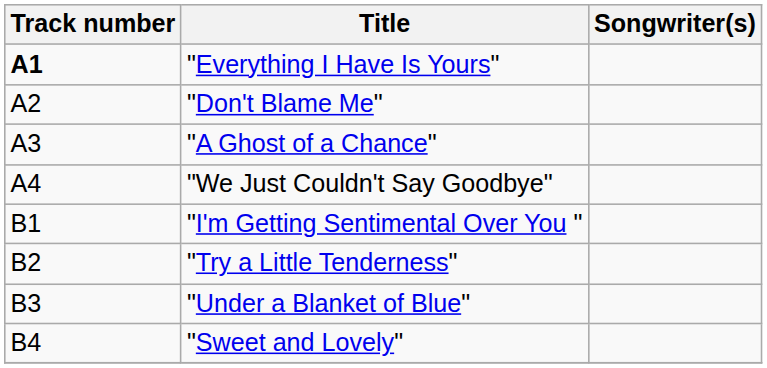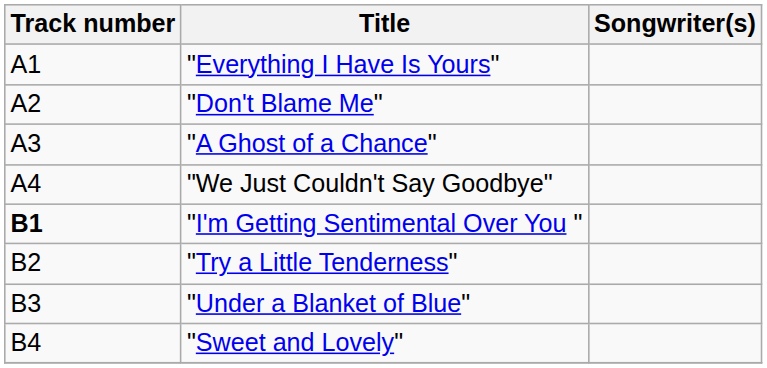(27, 64) bold -> (26, 64) normal
(26, 223) normal -> (27, 223) bold
